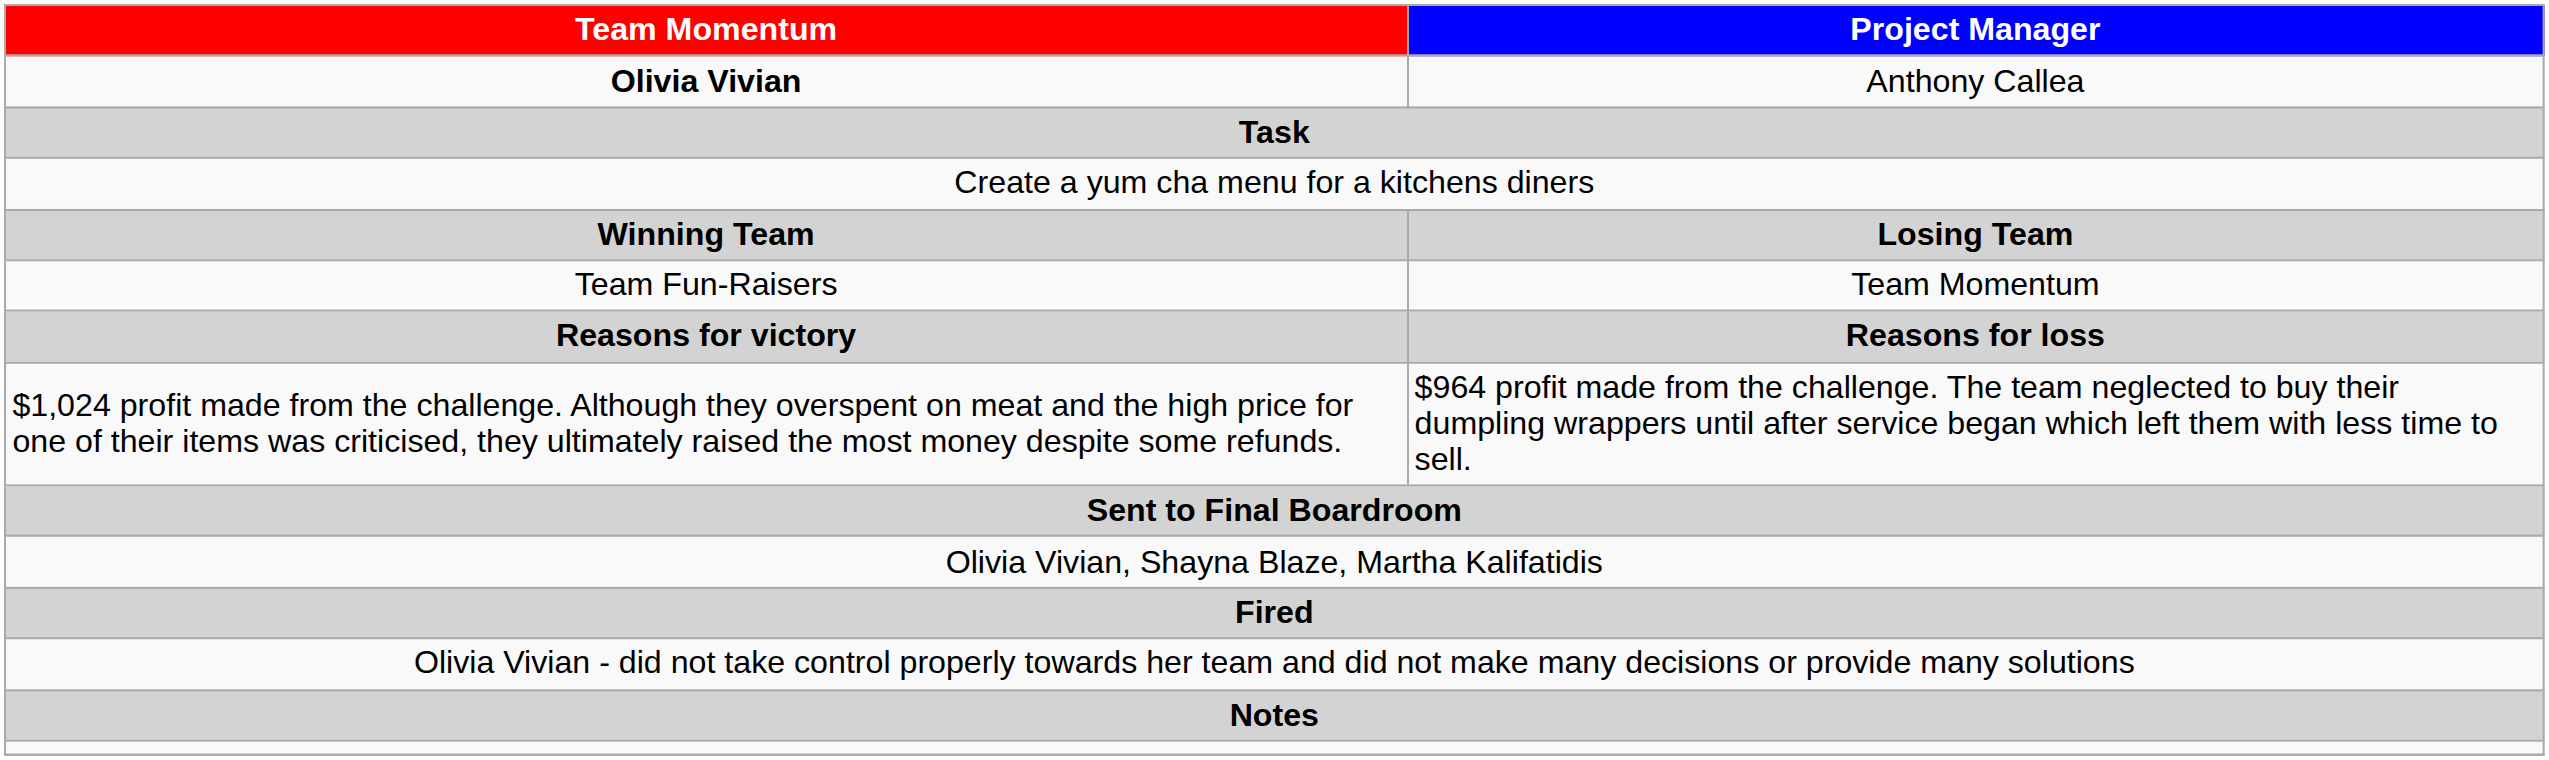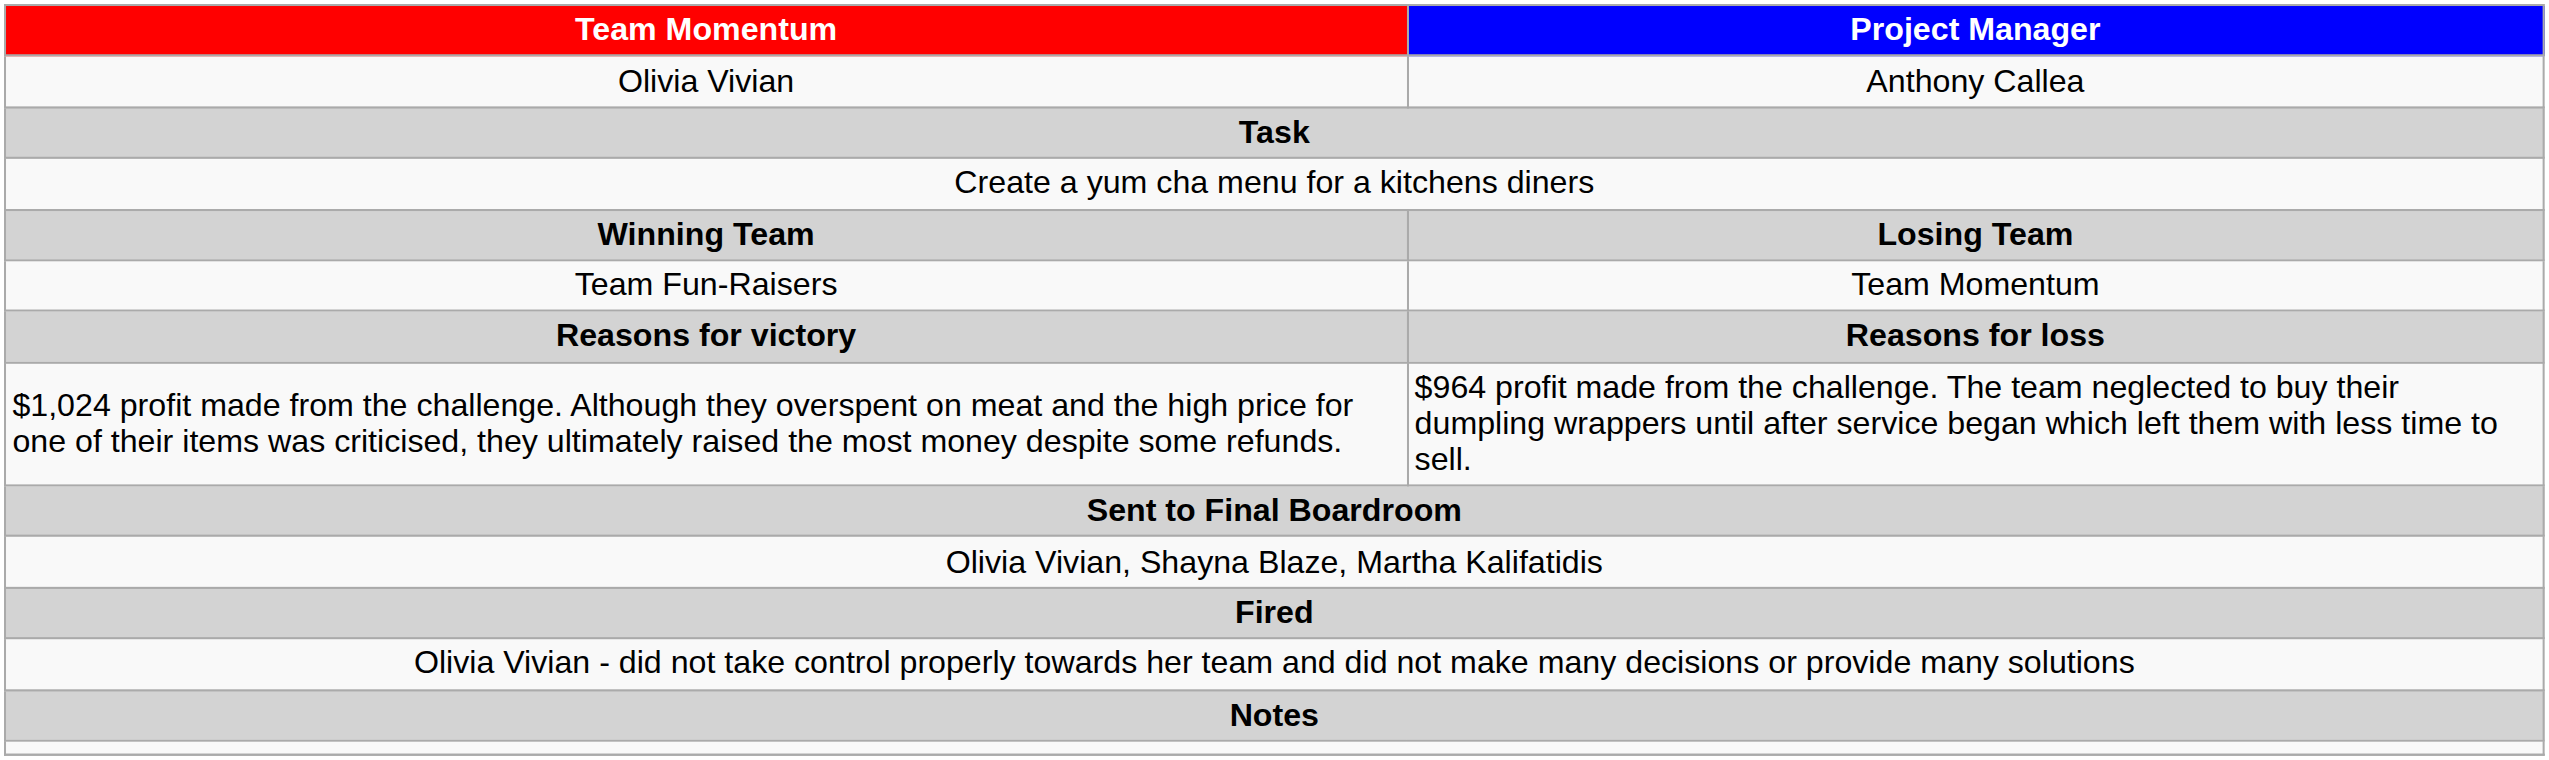(706, 81) bold -> (706, 81) normal
